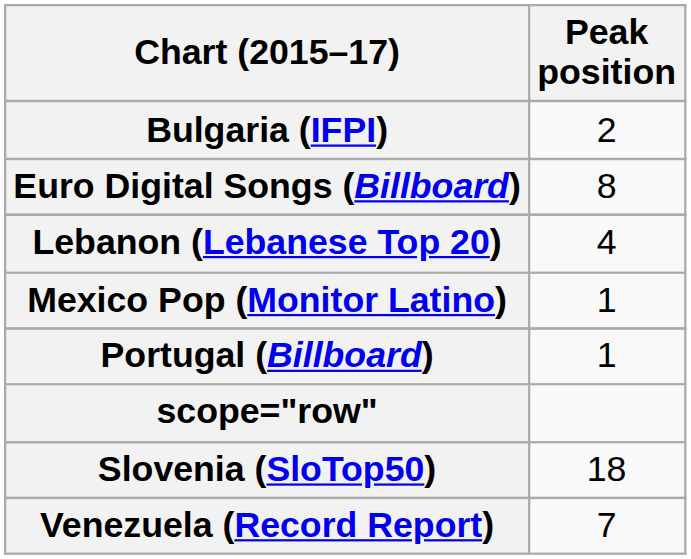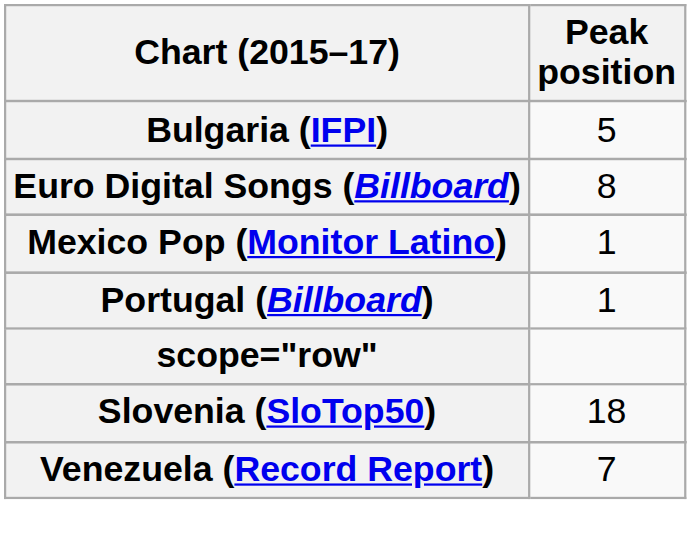(607, 129) 2 -> (607, 129) 5
- row: (267, 242)
